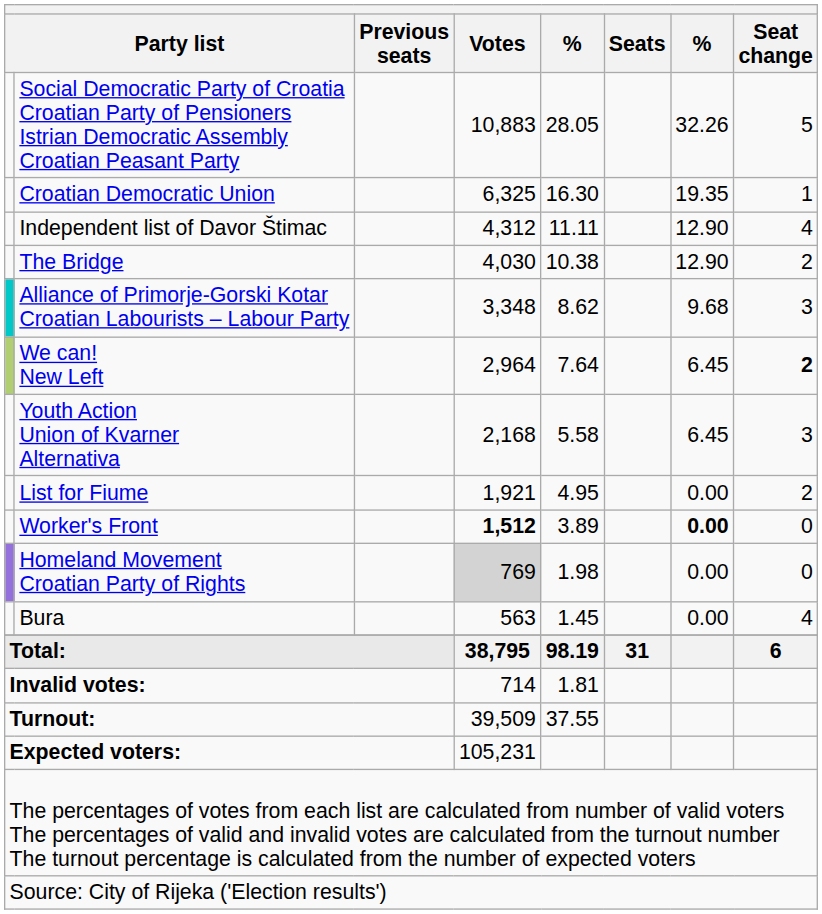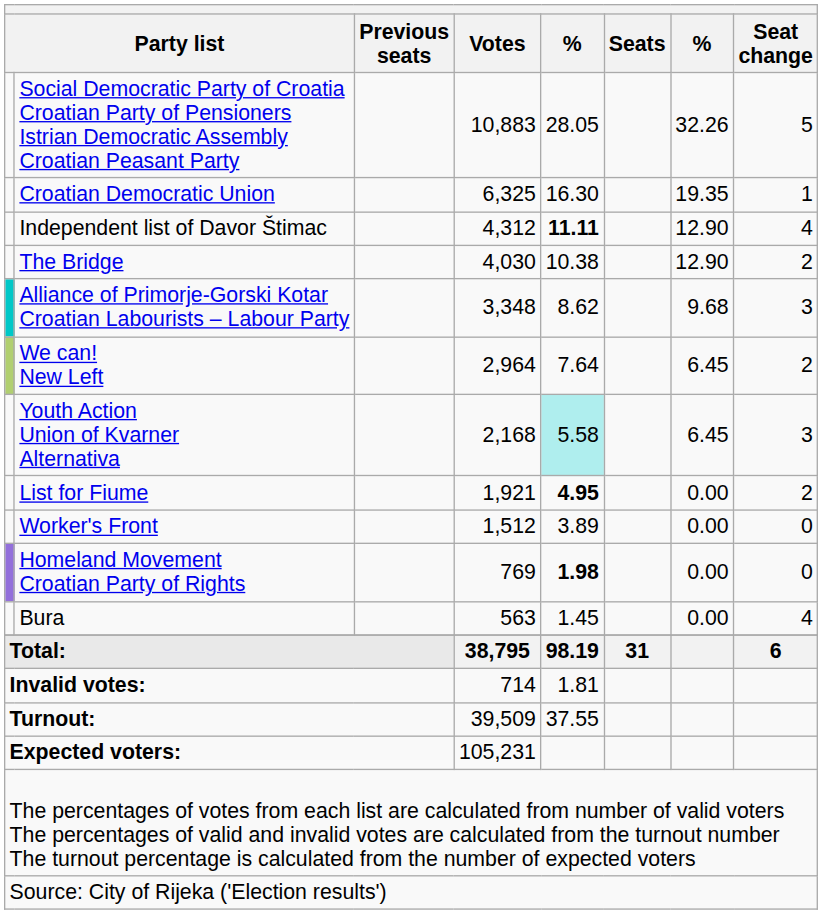(574, 228) normal -> (573, 228) bold
(807, 365) bold -> (807, 365) normal
(578, 435) no background -> (578, 435) paleturquoise background
(578, 492) normal -> (578, 492) bold
(509, 526) bold -> (509, 526) normal
(708, 526) bold -> (708, 526) normal
(518, 572) lightgrey background -> (518, 572) no background
(578, 572) normal -> (578, 572) bold
